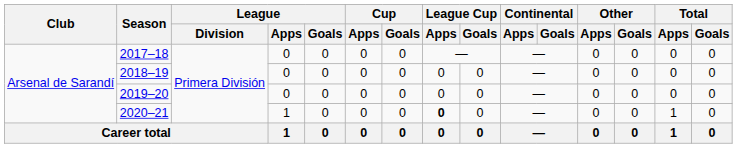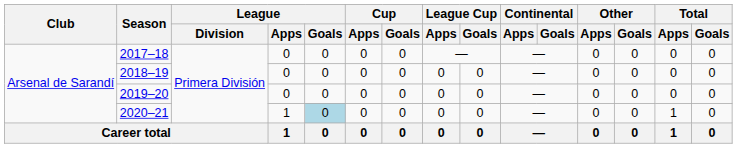(325, 113) no background -> (325, 113) lightblue background
(441, 113) bold -> (441, 113) normal
